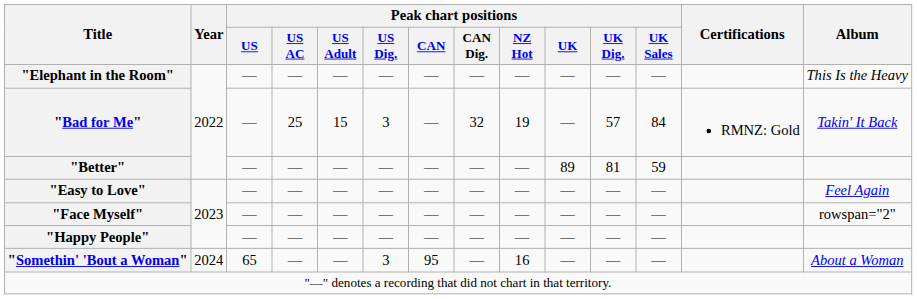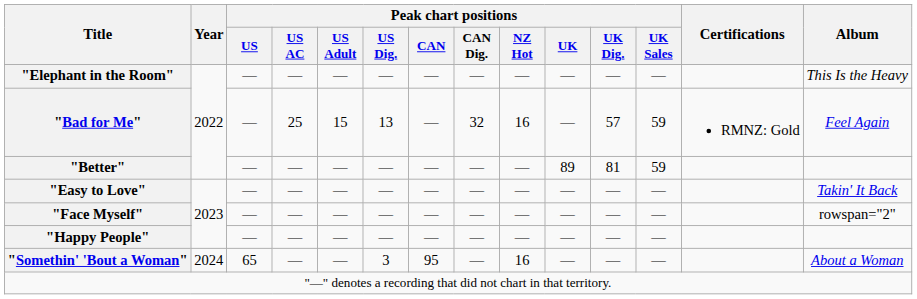(386, 122) 3 -> (386, 122) 13
(522, 122) 19 -> (522, 122) 16
(658, 122) 84 -> (658, 122) 59
(857, 122) Takin' It Back -> (857, 122) Feel Again
(857, 190) Feel Again -> (857, 190) Takin' It Back
